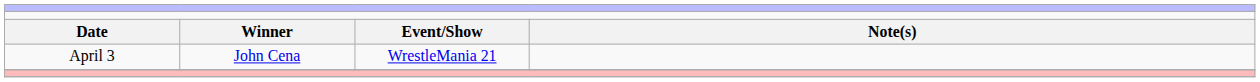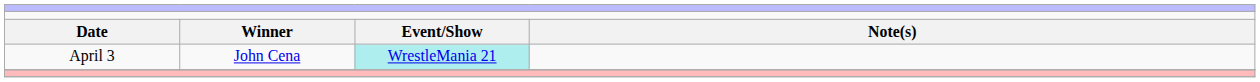(442, 56) no background -> (442, 56) paleturquoise background
